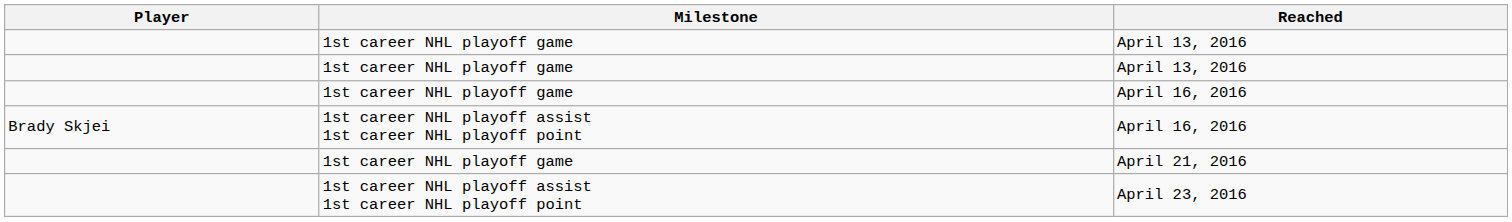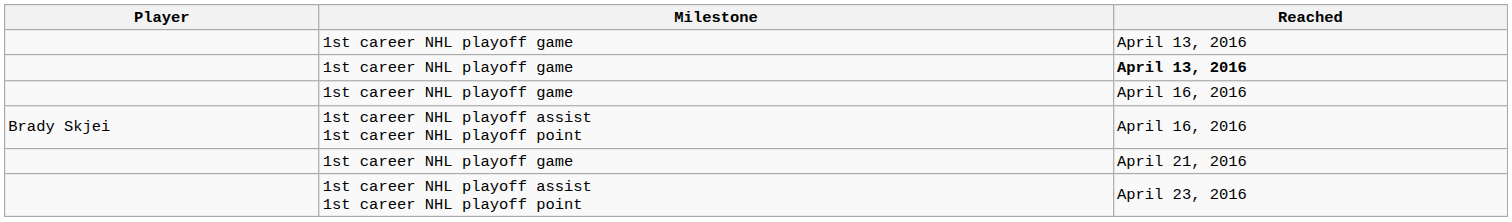(1182, 68) normal -> (1182, 68) bold
